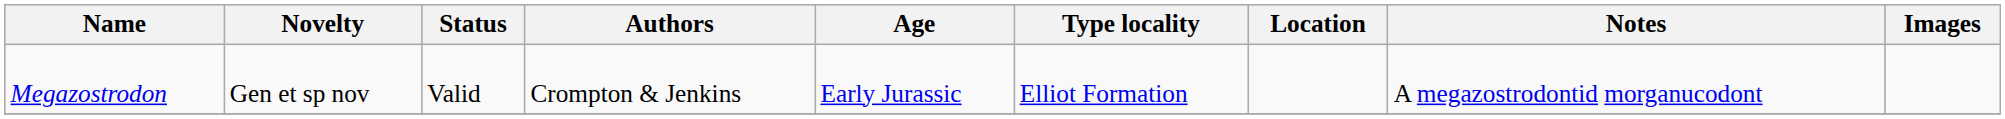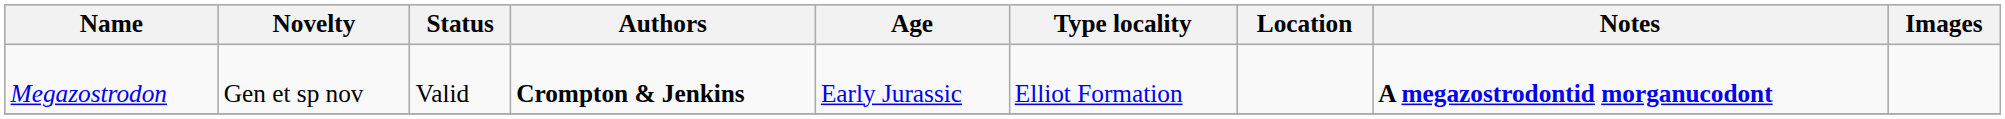(636, 93) normal -> (630, 93) bold
(1578, 93) normal -> (1575, 93) bold
